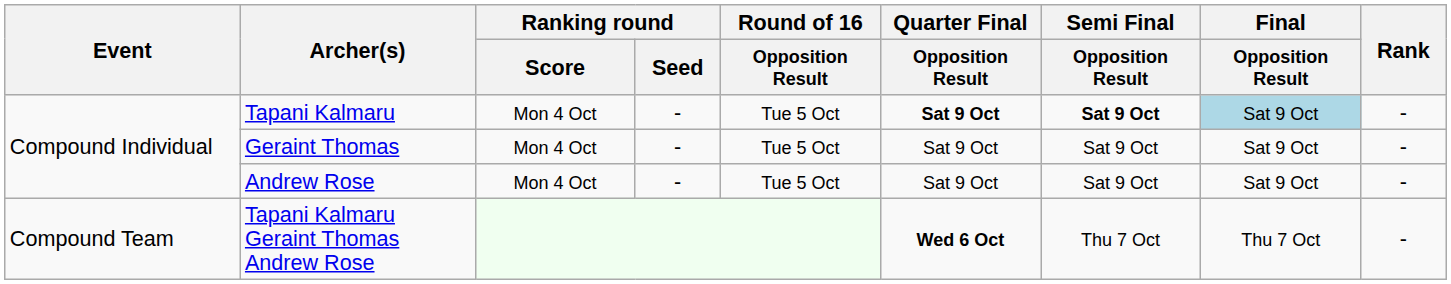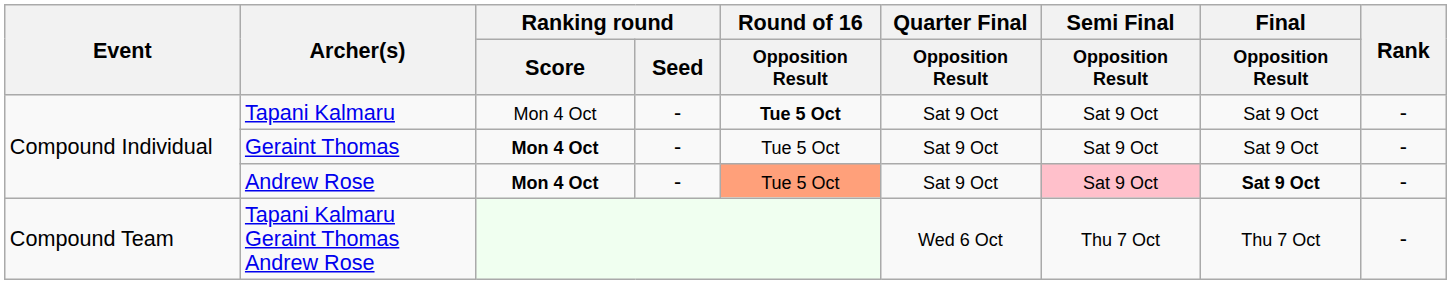(800, 114) normal -> (800, 113) bold
(960, 113) bold -> (960, 114) normal
(1121, 113) bold -> (1121, 114) normal
(1281, 114) lightblue background -> (1281, 114) no background
(555, 148) normal -> (555, 147) bold
(555, 182) normal -> (555, 181) bold
(800, 182) no background -> (800, 182) lightsalmon background
(1121, 182) no background -> (1121, 182) pink background
(1281, 182) normal -> (1281, 181) bold
(960, 239) bold -> (960, 241) normal
